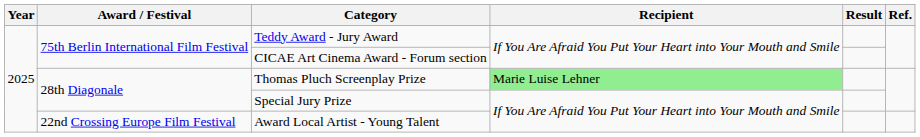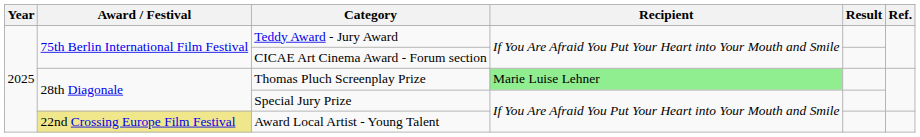(138, 121) no background -> (138, 121) khaki background
